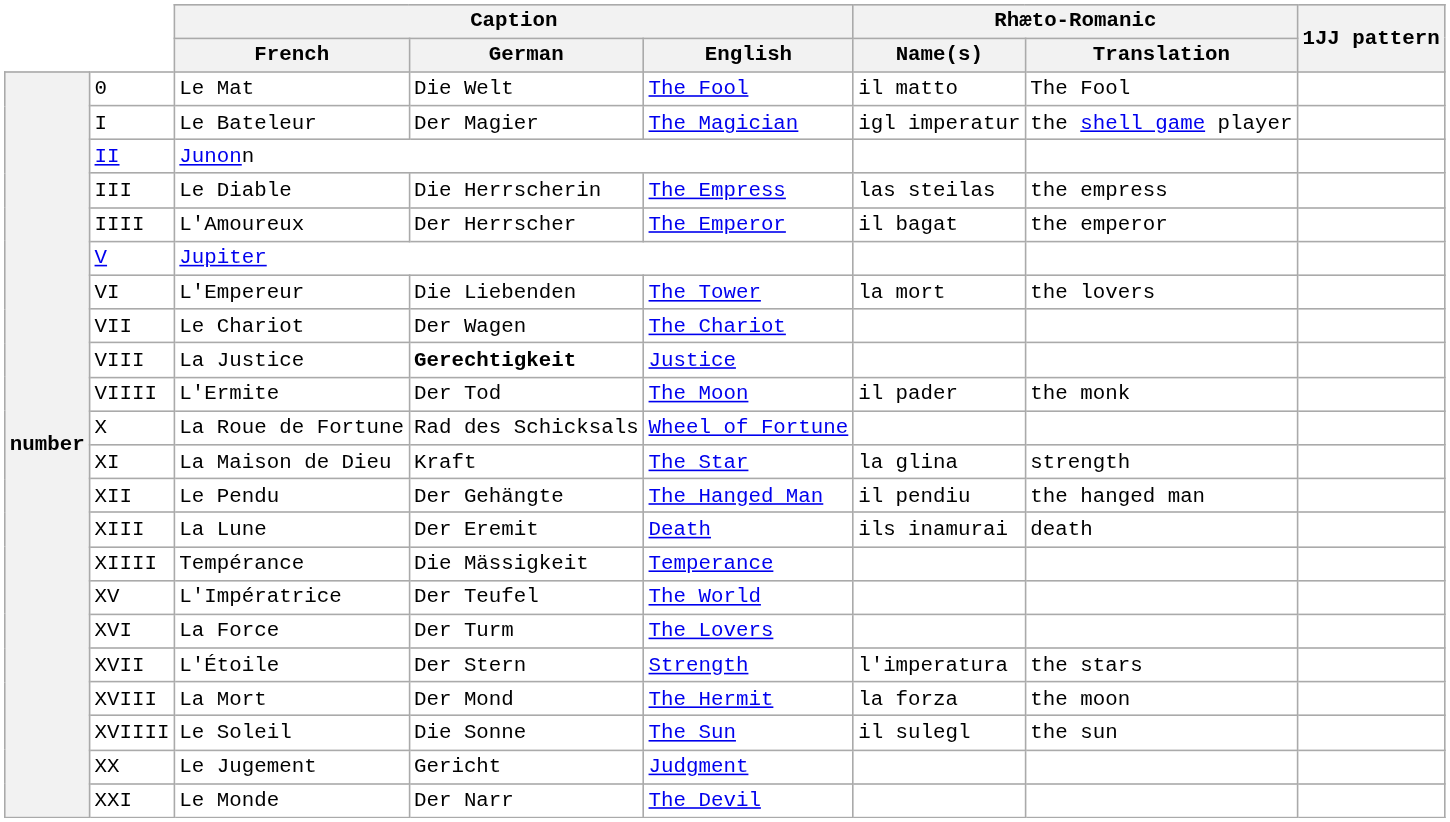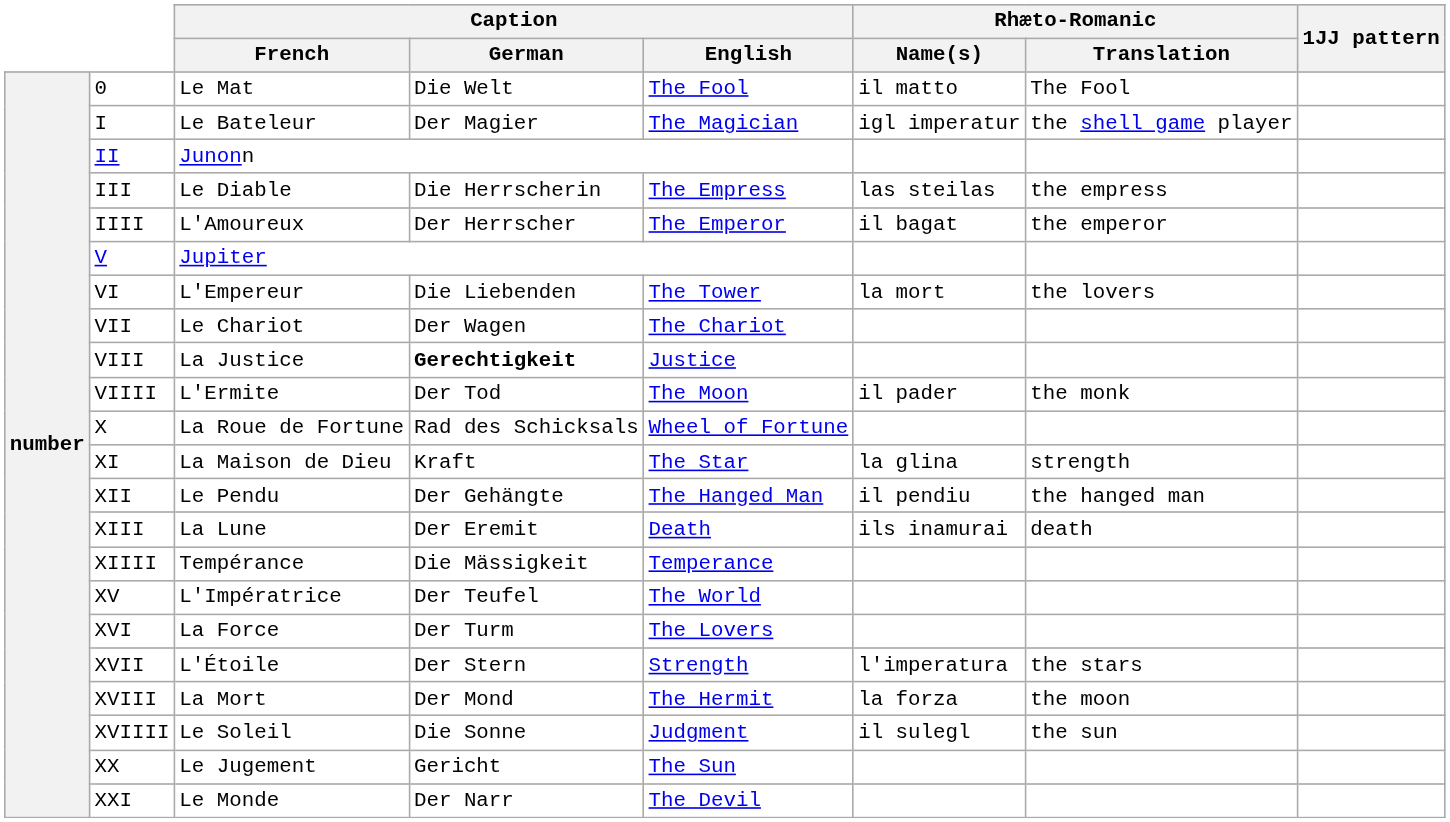(692, 733) The Sun -> (698, 733) Judgment
(698, 767) Judgment -> (692, 767) The Sun
